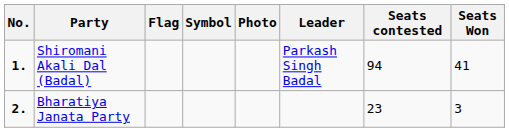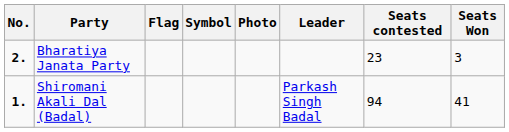rows swapped: (72, 66) <-> (83, 109)
